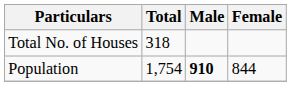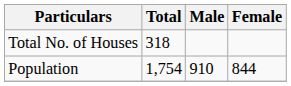(202, 68) bold -> (202, 68) normal
